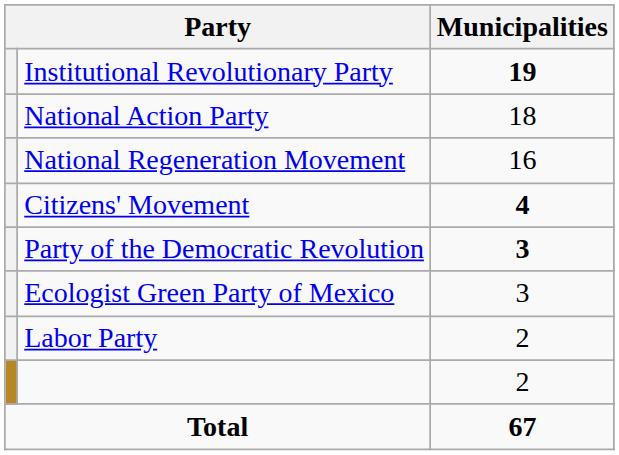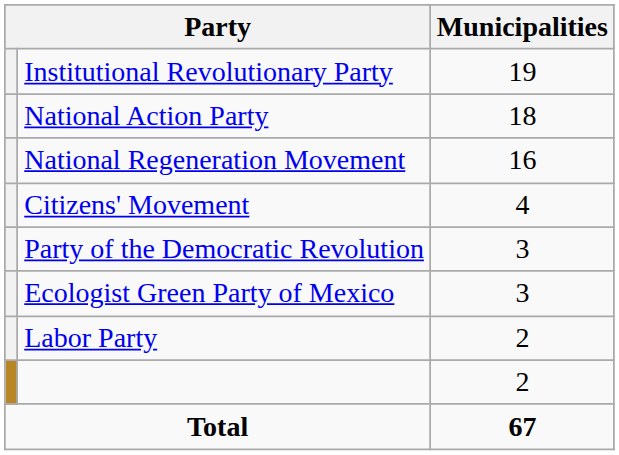(522, 71) bold -> (522, 71) normal
(522, 204) bold -> (522, 204) normal
(522, 248) bold -> (522, 248) normal
